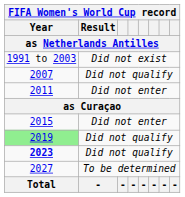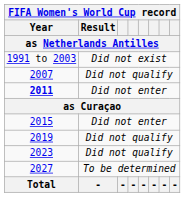(41, 91) normal -> (41, 91) bold
(41, 138) lightgreen background -> (41, 138) no background
(41, 153) bold -> (41, 153) normal
